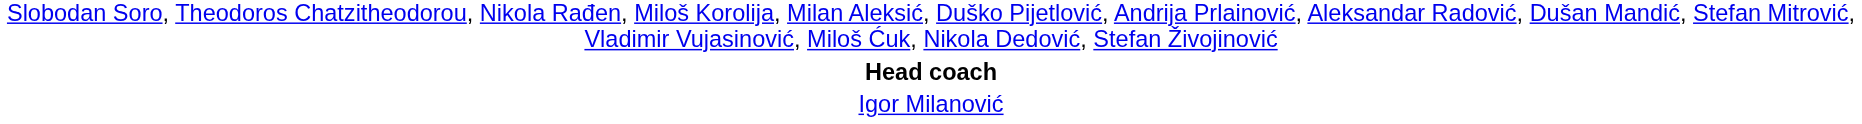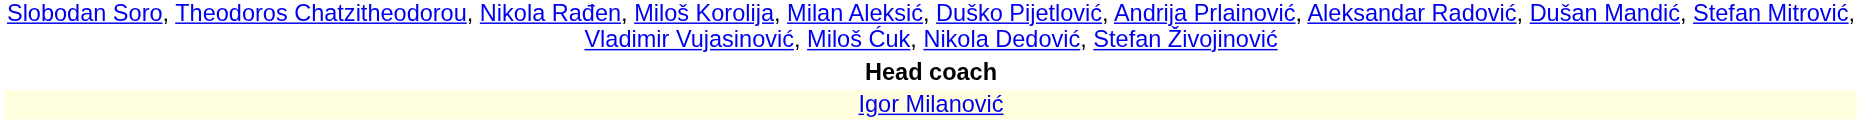(931, 104) no background -> (931, 104) lightyellow background
